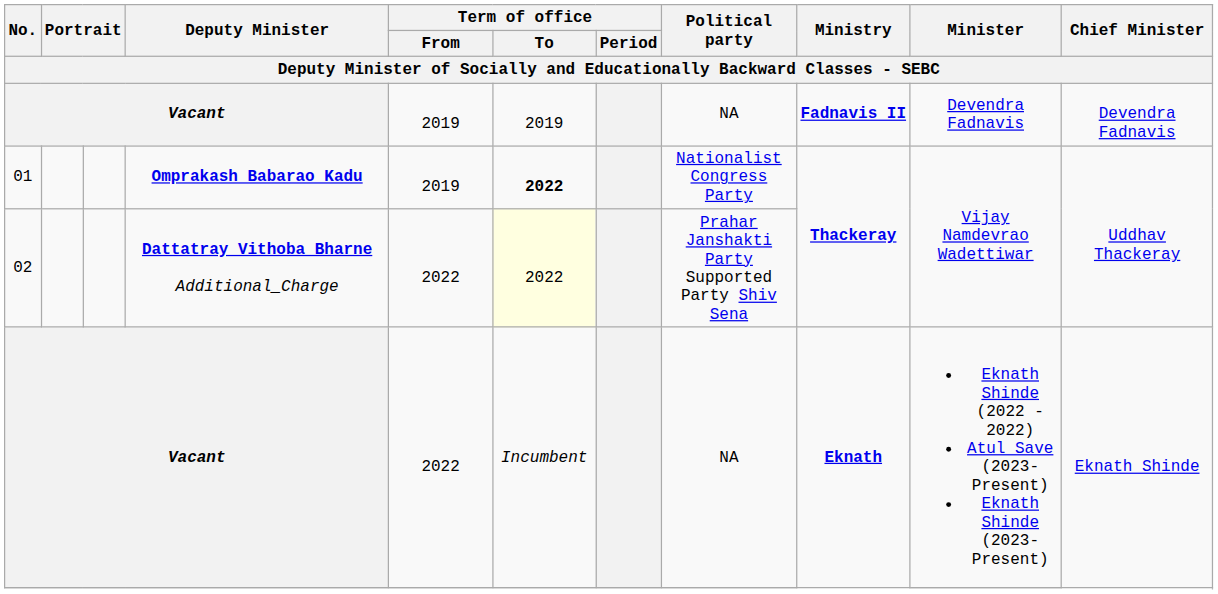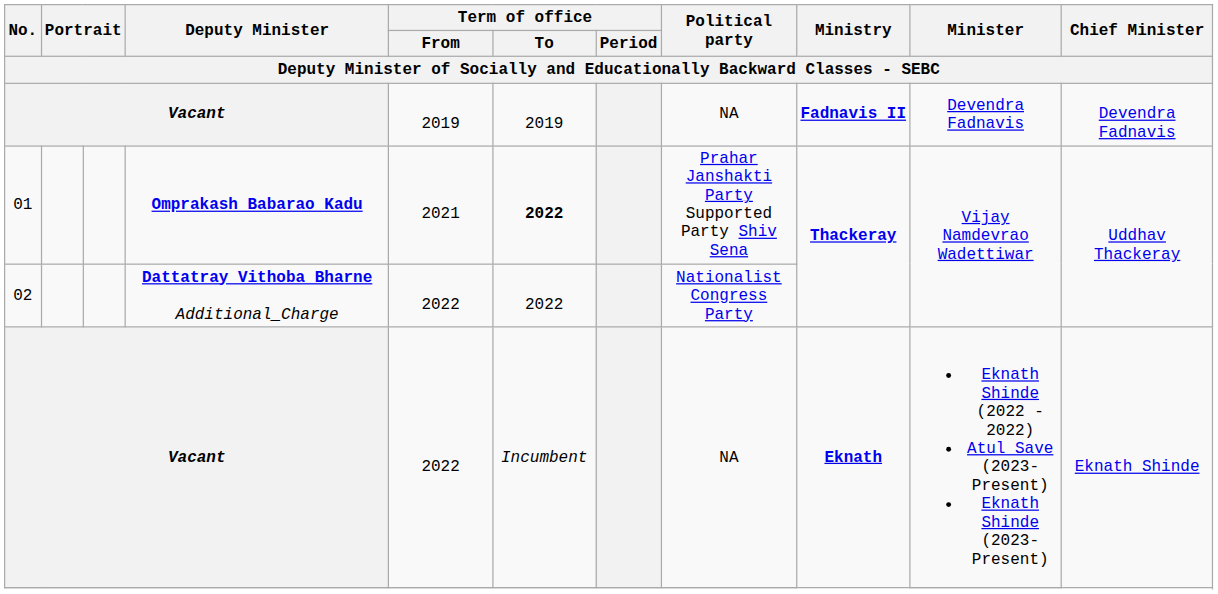(441, 186) 2019 -> (441, 214) 2021
(729, 177) Nationalist Congress Party -> (729, 205) Prahar Janshakti Party Supported Party Shiv Sena
(544, 277) lightyellow background -> (544, 305) no background
(729, 268) Prahar Janshakti Party Supported Party Shiv Sena -> (729, 296) Nationalist Congress Party
